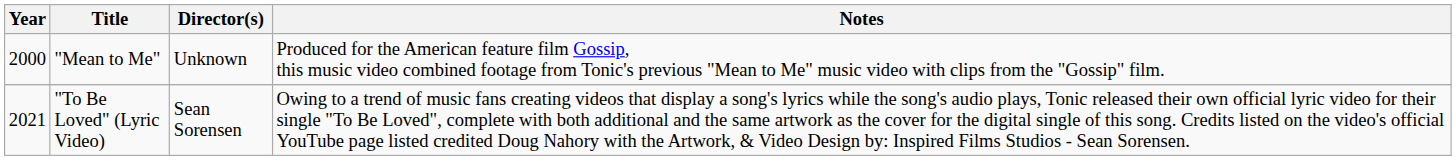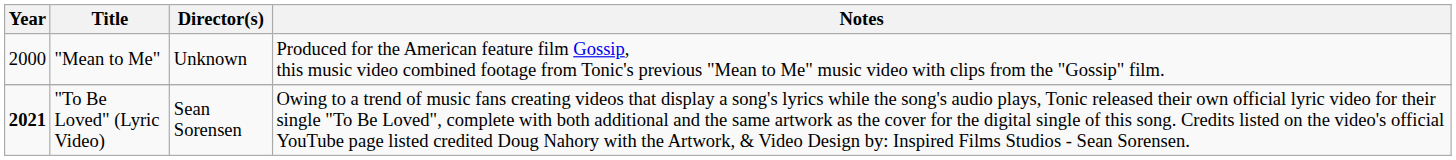(27, 119) normal -> (27, 119) bold
